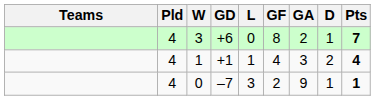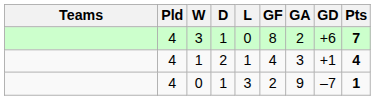columns swapped: (330, 15) <-> (225, 15)
